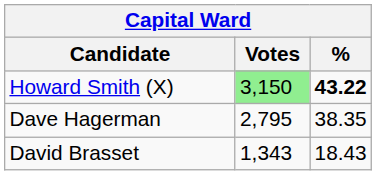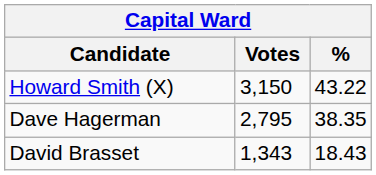(266, 86) lightgreen background -> (266, 86) no background
(341, 86) bold -> (341, 86) normal
